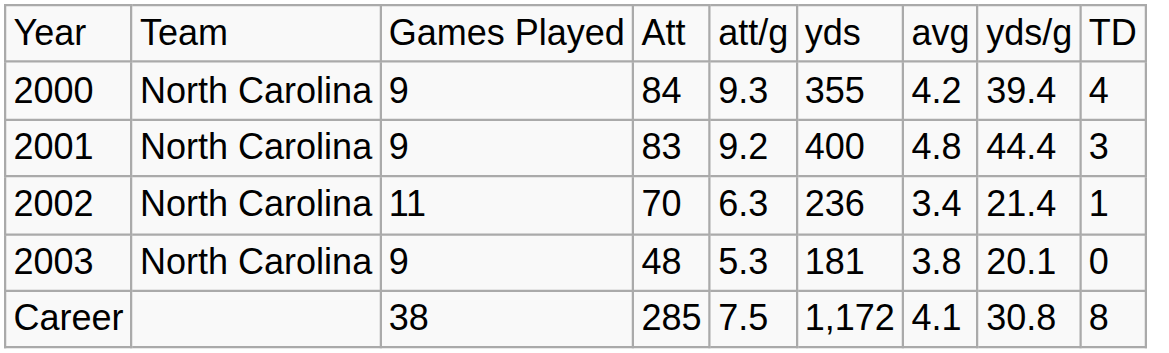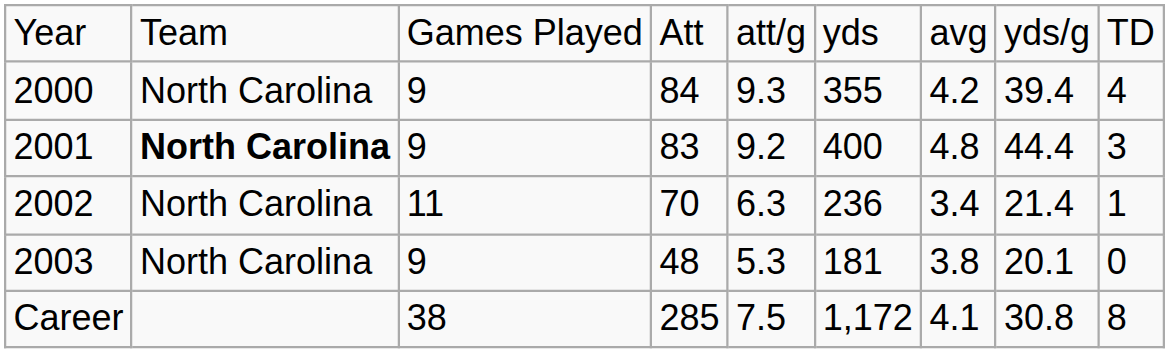(256, 147) normal -> (265, 147) bold
